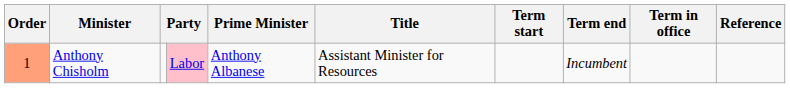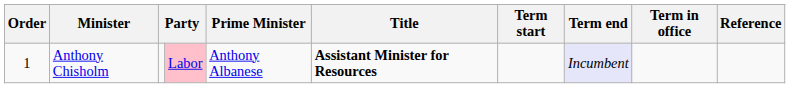(27, 63) lightsalmon background -> (27, 63) no background
(381, 63) normal -> (382, 63) bold
(597, 63) no background -> (598, 63) lavender background
